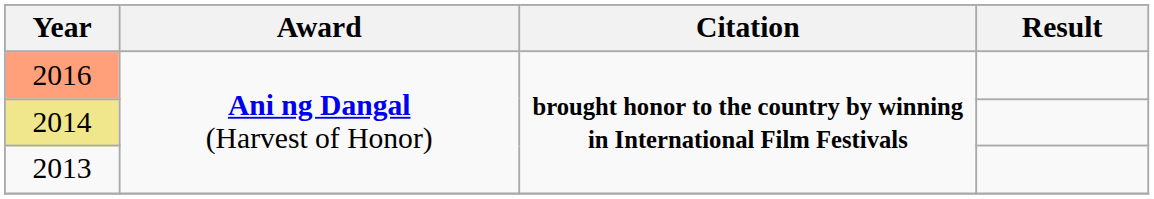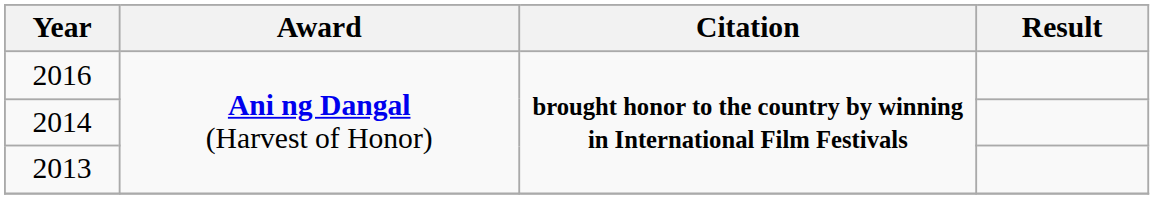(62, 74) lightsalmon background -> (62, 74) no background
(62, 121) khaki background -> (62, 121) no background
